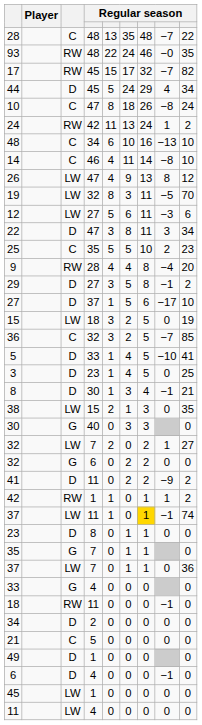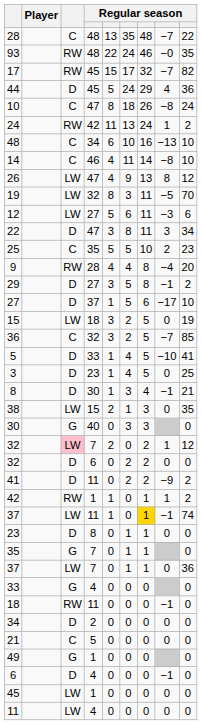(188, 89) 34 -> (188, 89) 36
(73, 444) no background -> (73, 444) pink background
(188, 444) 27 -> (188, 444) 12
(73, 462) G -> (73, 462) D
(73, 657) D -> (73, 657) G
